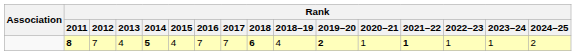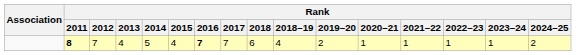(147, 43) bold -> (147, 43) normal
(200, 43) normal -> (200, 43) bold
(252, 43) bold -> (252, 43) normal
(321, 43) bold -> (321, 43) normal
(406, 43) bold -> (406, 43) normal
